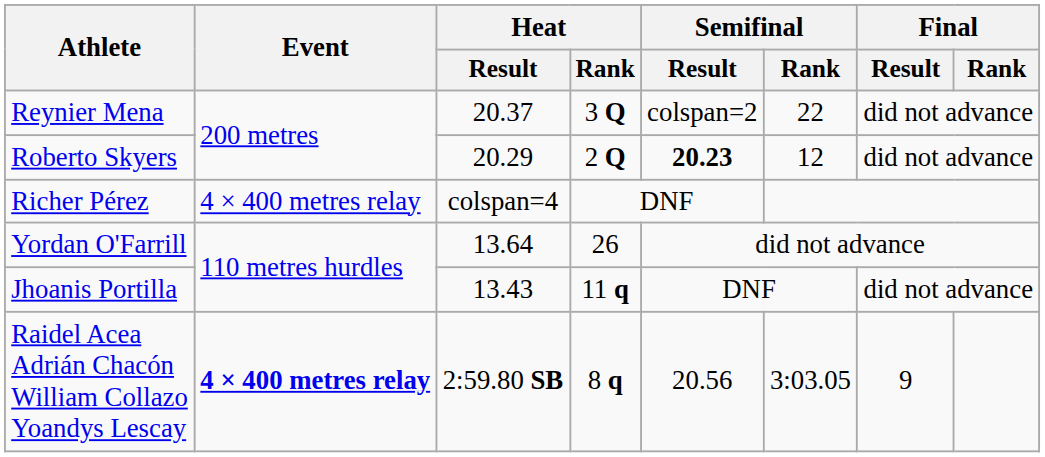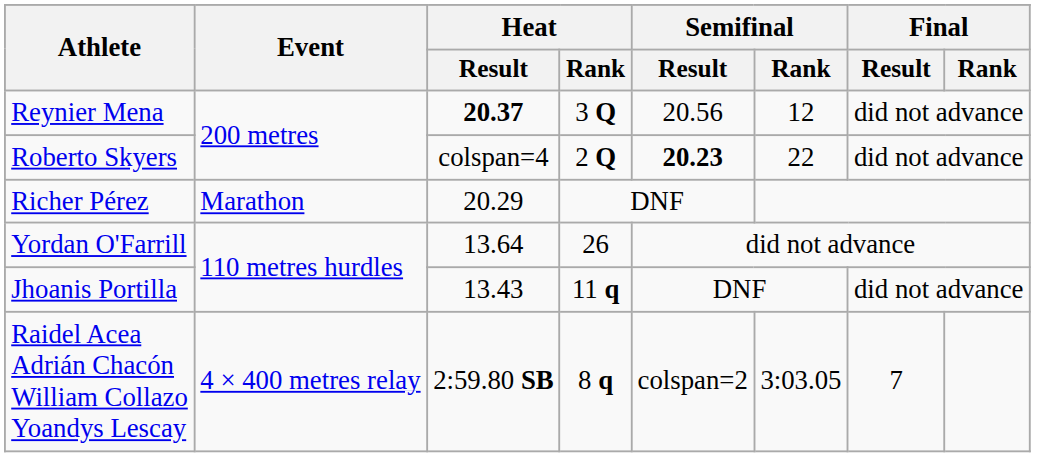(503, 112) normal -> (493, 112) bold
(702, 112) colspan=2 -> (693, 112) 20.56
(810, 112) 22 -> (801, 112) 12
(503, 157) 20.29 -> (493, 157) colspan=4
(810, 157) 12 -> (801, 157) 22
(310, 201) 4 × 400 metres relay -> (252, 201) Marathon
(503, 201) colspan=4 -> (493, 201) 20.29
(315, 381) bold -> (310, 381) normal
(702, 381) 20.56 -> (693, 381) colspan=2
(906, 381) 9 -> (896, 381) 7
